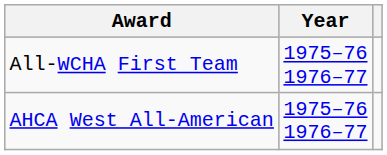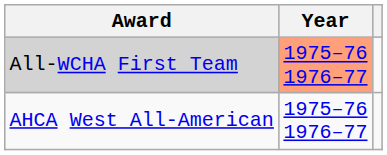(124, 65) no background -> (124, 65) lightgrey background
(325, 65) no background -> (325, 65) lightsalmon background
